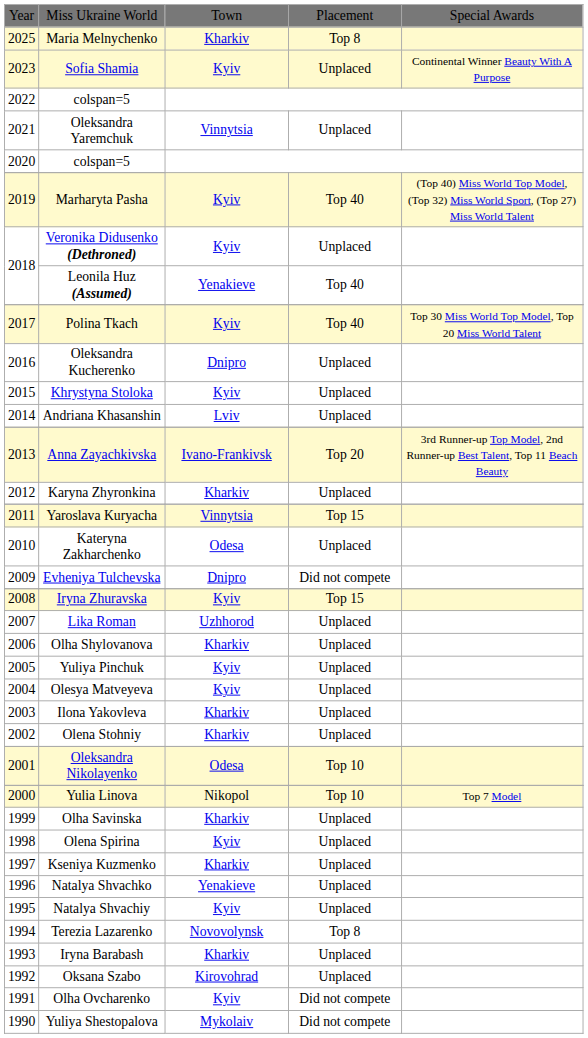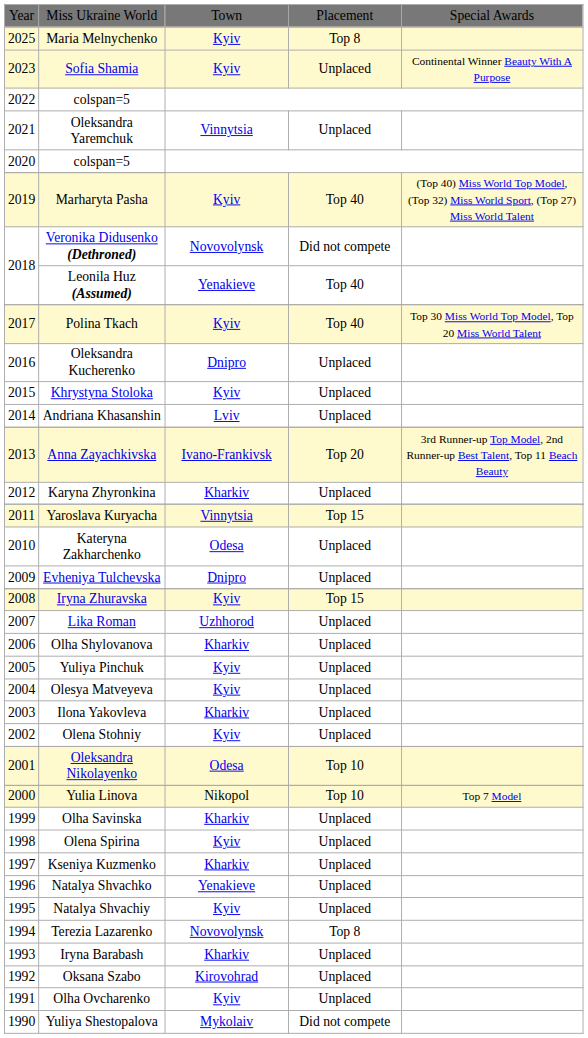(227, 38) Kharkiv -> (227, 38) Kyiv
(227, 246) Kyiv -> (227, 246) Novovolynsk
(345, 246) Unplaced -> (345, 246) Did not compete
(345, 577) Did not compete -> (345, 577) Unplaced
(227, 735) Kharkiv -> (227, 735) Kyiv
(345, 999) Did not compete -> (345, 999) Unplaced
